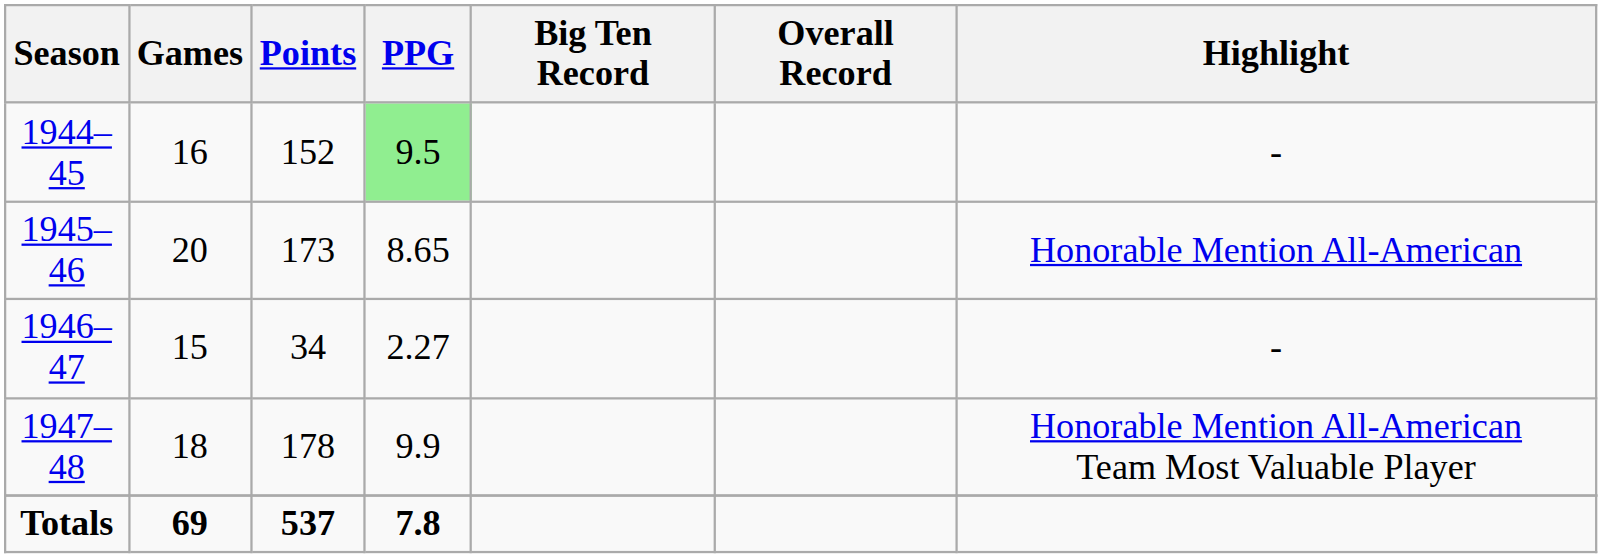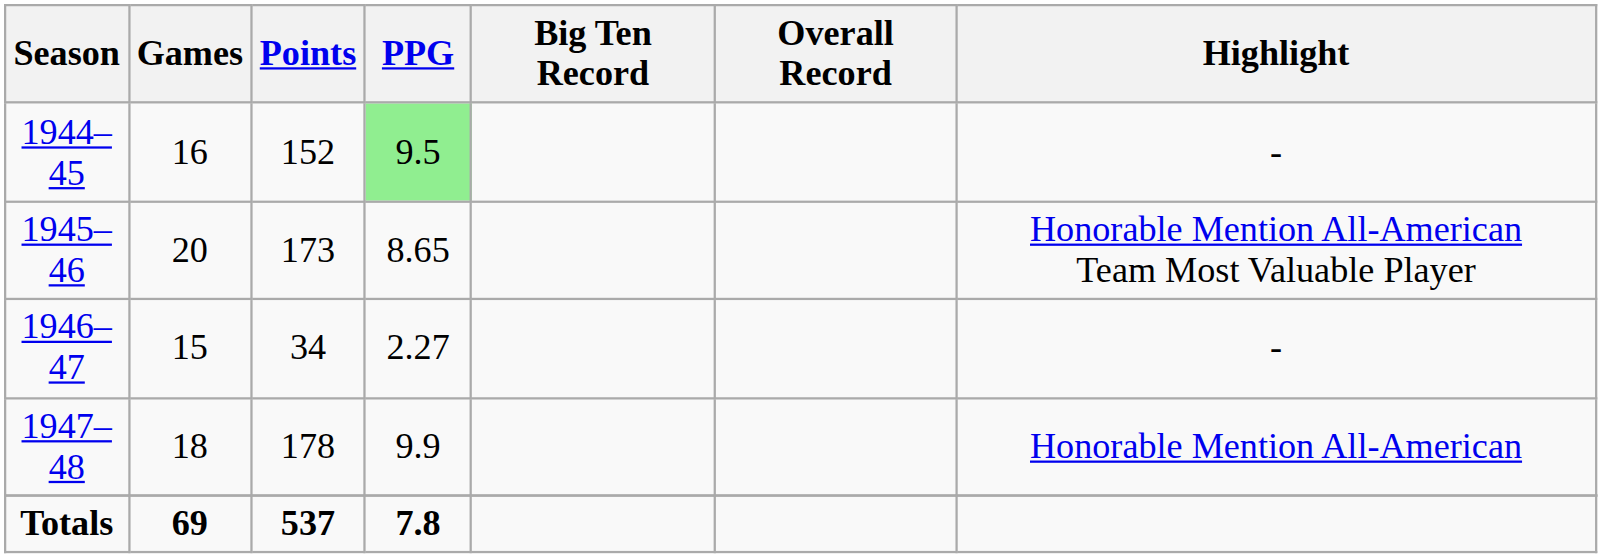(1276, 249) Honorable Mention All-American -> (1276, 249) Honorable Mention All-American Team Most Valuable Player
(1276, 445) Honorable Mention All-American Team Most Valuable Player -> (1276, 445) Honorable Mention All-American
